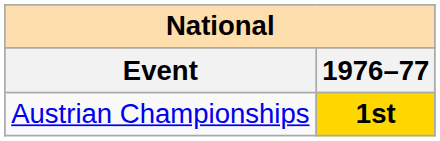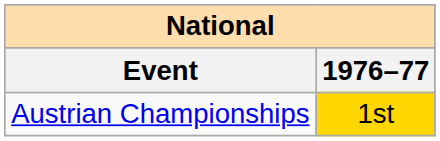(376, 113) bold -> (376, 113) normal
